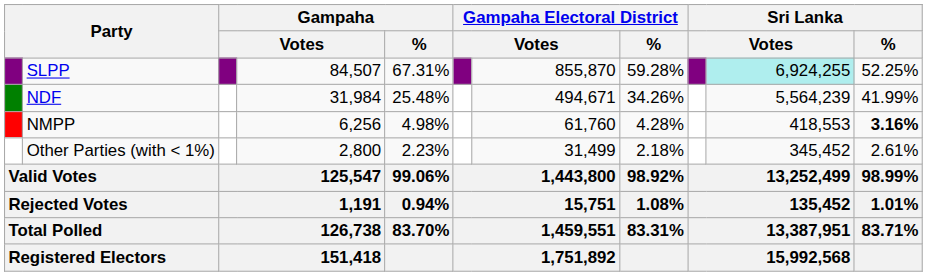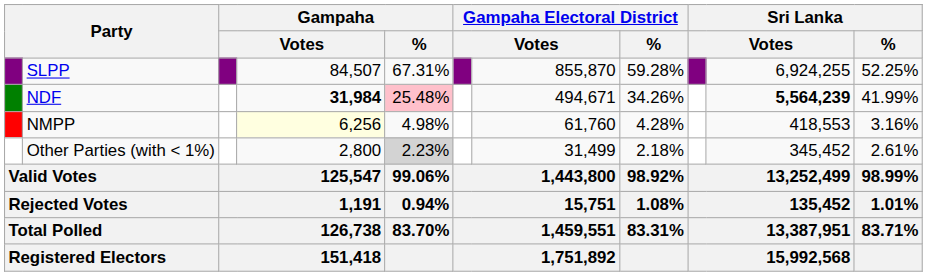(813, 71) paleturquoise background -> (813, 71) no background
(355, 97) normal -> (355, 97) bold
(421, 97) no background -> (421, 97) pink background
(813, 97) normal -> (813, 97) bold
(360, 124) no background -> (360, 124) lightyellow background
(895, 124) bold -> (895, 124) normal
(425, 151) no background -> (425, 151) lightgrey background
